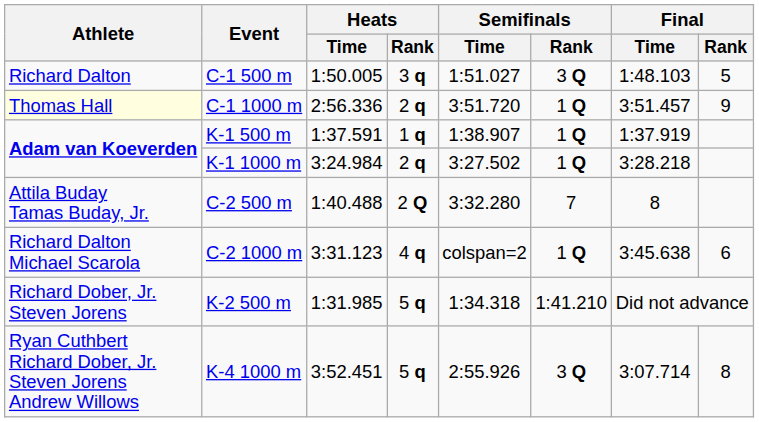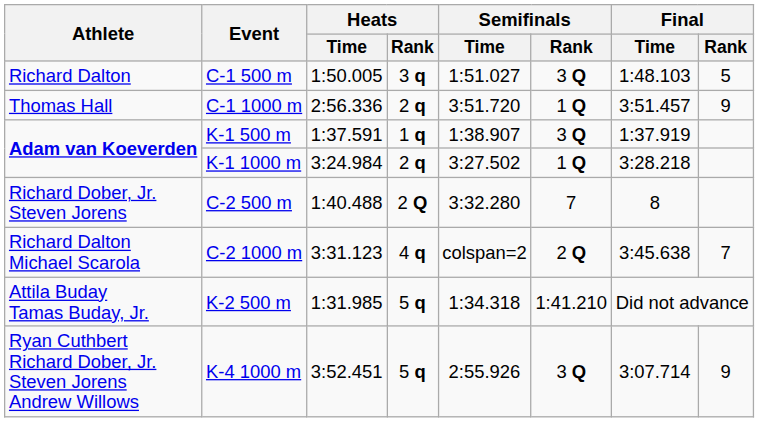(61, 105) lightyellow background -> (61, 105) no background
(571, 134) 1 Q -> (571, 134) 3 Q
(79, 203) Attila Buday Tamas Buday, Jr. -> (83, 203) Richard Dober, Jr. Steven Jorens
(571, 253) 1 Q -> (571, 253) 2 Q
(726, 253) 6 -> (726, 253) 7
(83, 302) Richard Dober, Jr. Steven Jorens -> (79, 302) Attila Buday Tamas Buday, Jr.
(726, 372) 8 -> (726, 372) 9
